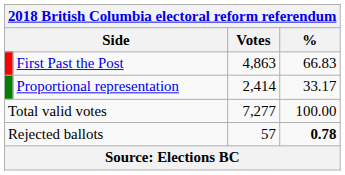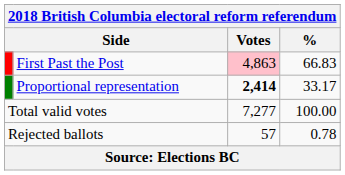(259, 63) no background -> (259, 63) pink background
(259, 87) normal -> (259, 87) bold
(323, 134) bold -> (323, 134) normal
